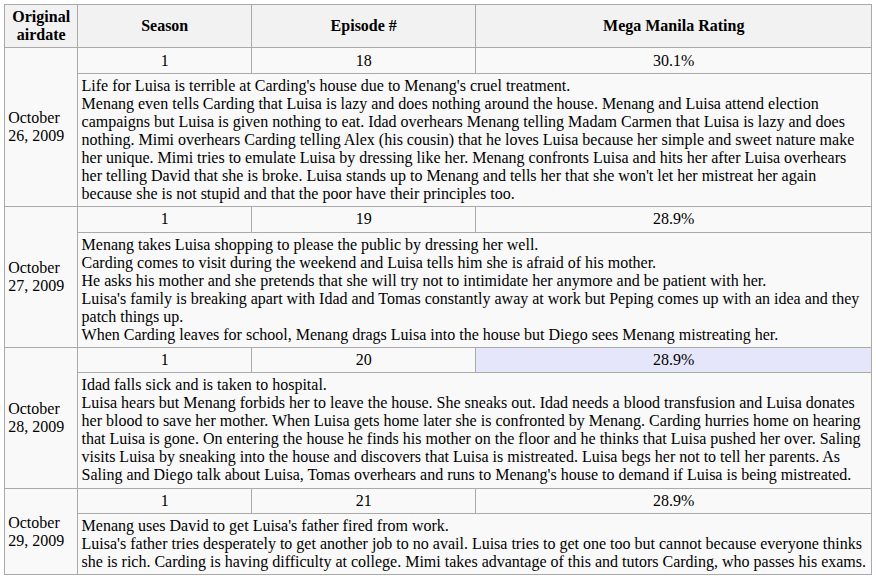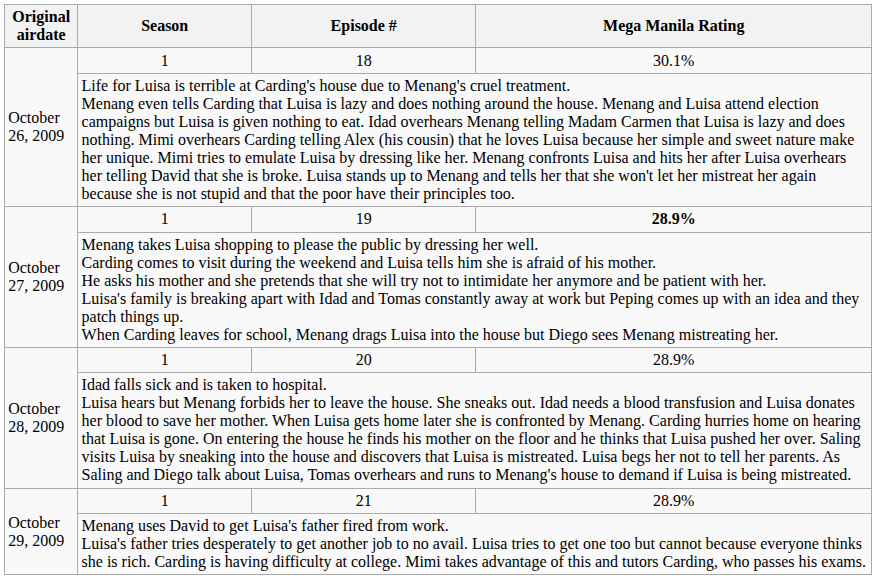(674, 219) normal -> (674, 219) bold
(674, 360) lavender background -> (674, 360) no background
